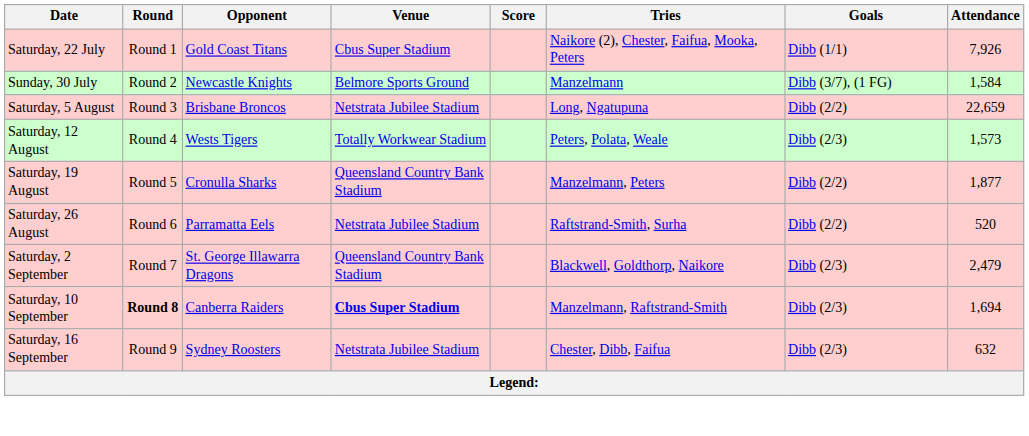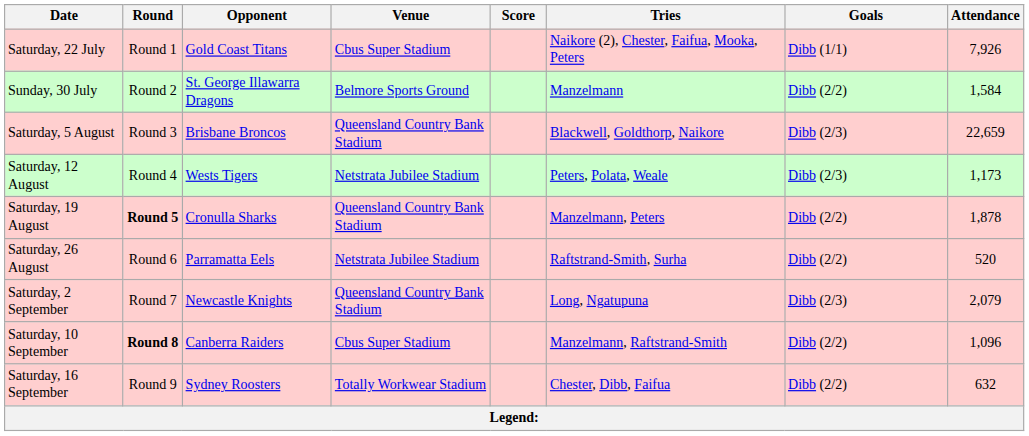(239, 82) Newcastle Knights -> (243, 91) St. George Illawarra Dragons
(840, 82) Dibb (3/7), (1 FG) -> (817, 91) Dibb (2/2)
(407, 107) Netstrata Jubilee Stadium -> (409, 133) Queensland Country Bank Stadium
(599, 107) Long, Ngatupuna -> (637, 133) Blackwell, Goldthorp, Naikore
(817, 107) Dibb (2/2) -> (817, 133) Dibb (2/3)
(410, 140) Totally Workwear Stadium -> (407, 175) Netstrata Jubilee Stadium
(985, 140) 1,573 -> (985, 175) 1,173
(153, 182) normal -> (153, 217) bold
(985, 182) 1,877 -> (985, 217) 1,878
(243, 265) St. George Illawarra Dragons -> (239, 300) Newcastle Knights
(637, 265) Blackwell, Goldthorp, Naikore -> (599, 300) Long, Ngatupuna
(985, 265) 2,479 -> (985, 300) 2,079
(397, 307) bold -> (393, 342) normal
(817, 307) Dibb (2/3) -> (817, 342) Dibb (2/2)
(985, 307) 1,694 -> (985, 342) 1,096
(407, 349) Netstrata Jubilee Stadium -> (410, 384) Totally Workwear Stadium
(817, 349) Dibb (2/3) -> (817, 384) Dibb (2/2)
